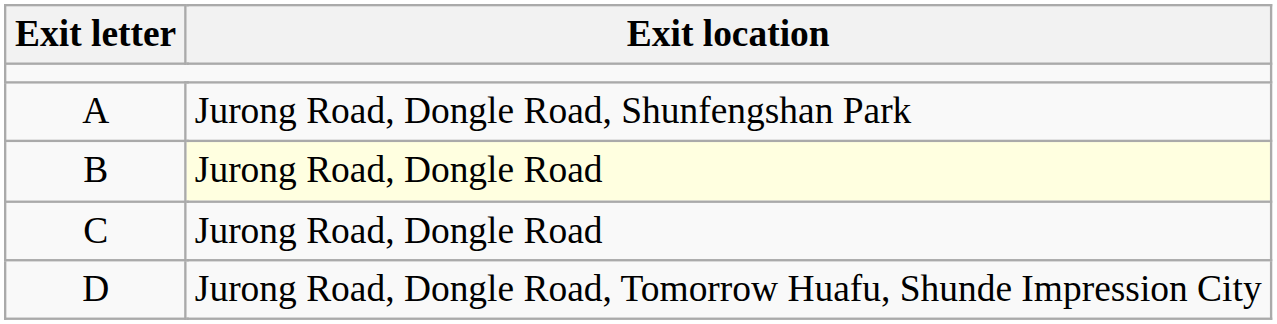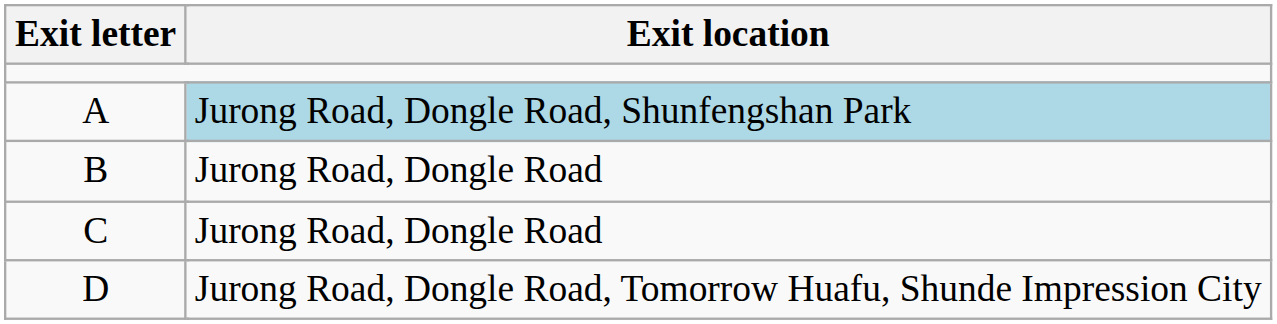(553, 110) no background -> (553, 110) lightblue background
(399, 170) lightyellow background -> (399, 170) no background
